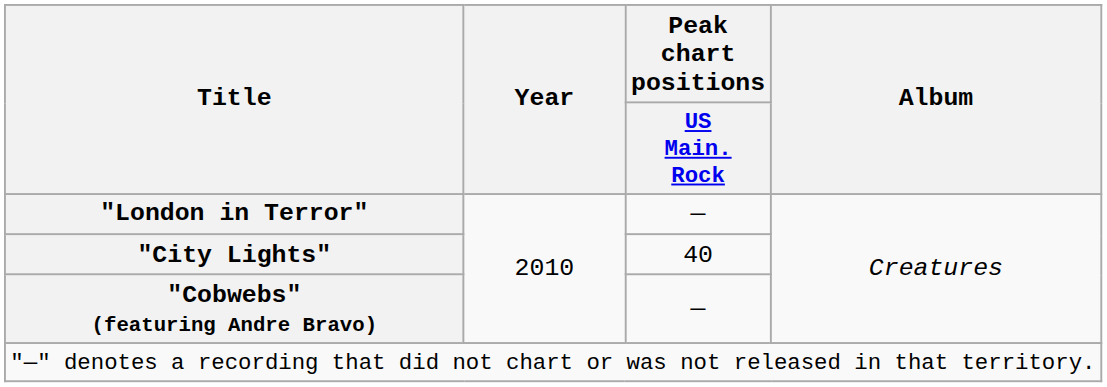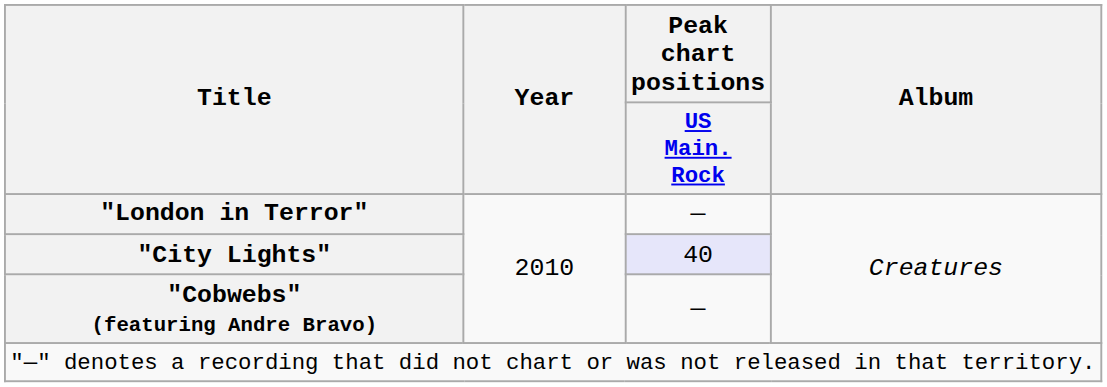(698, 254) no background -> (698, 254) lavender background
